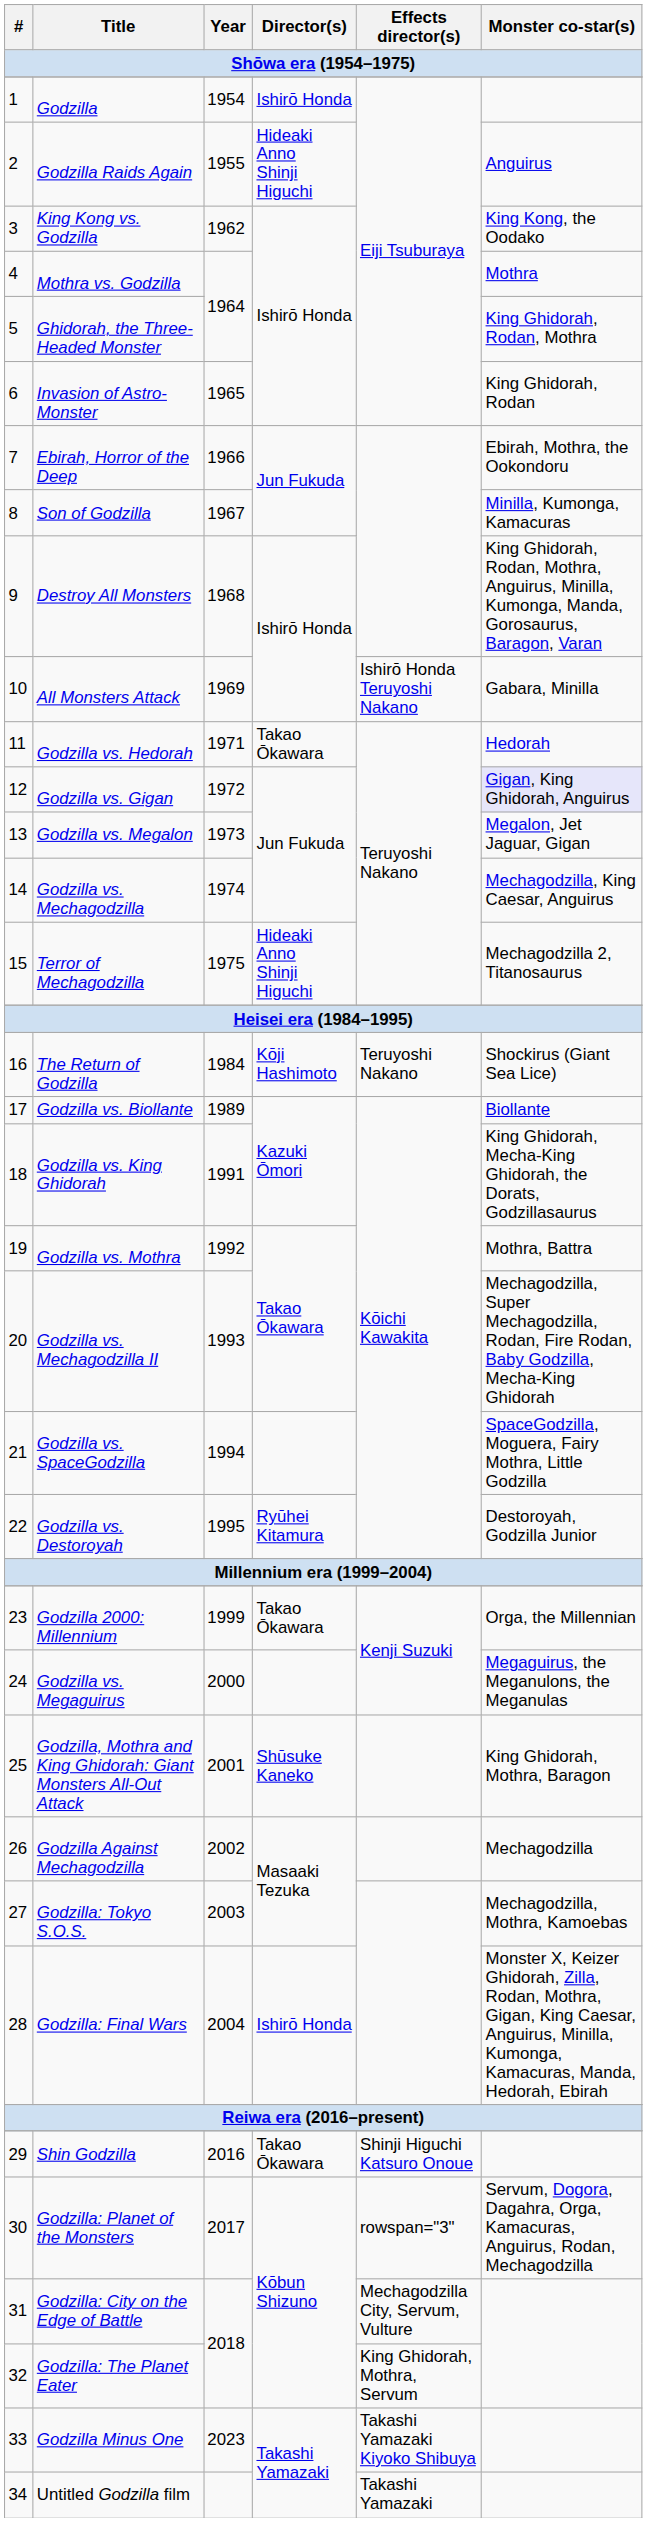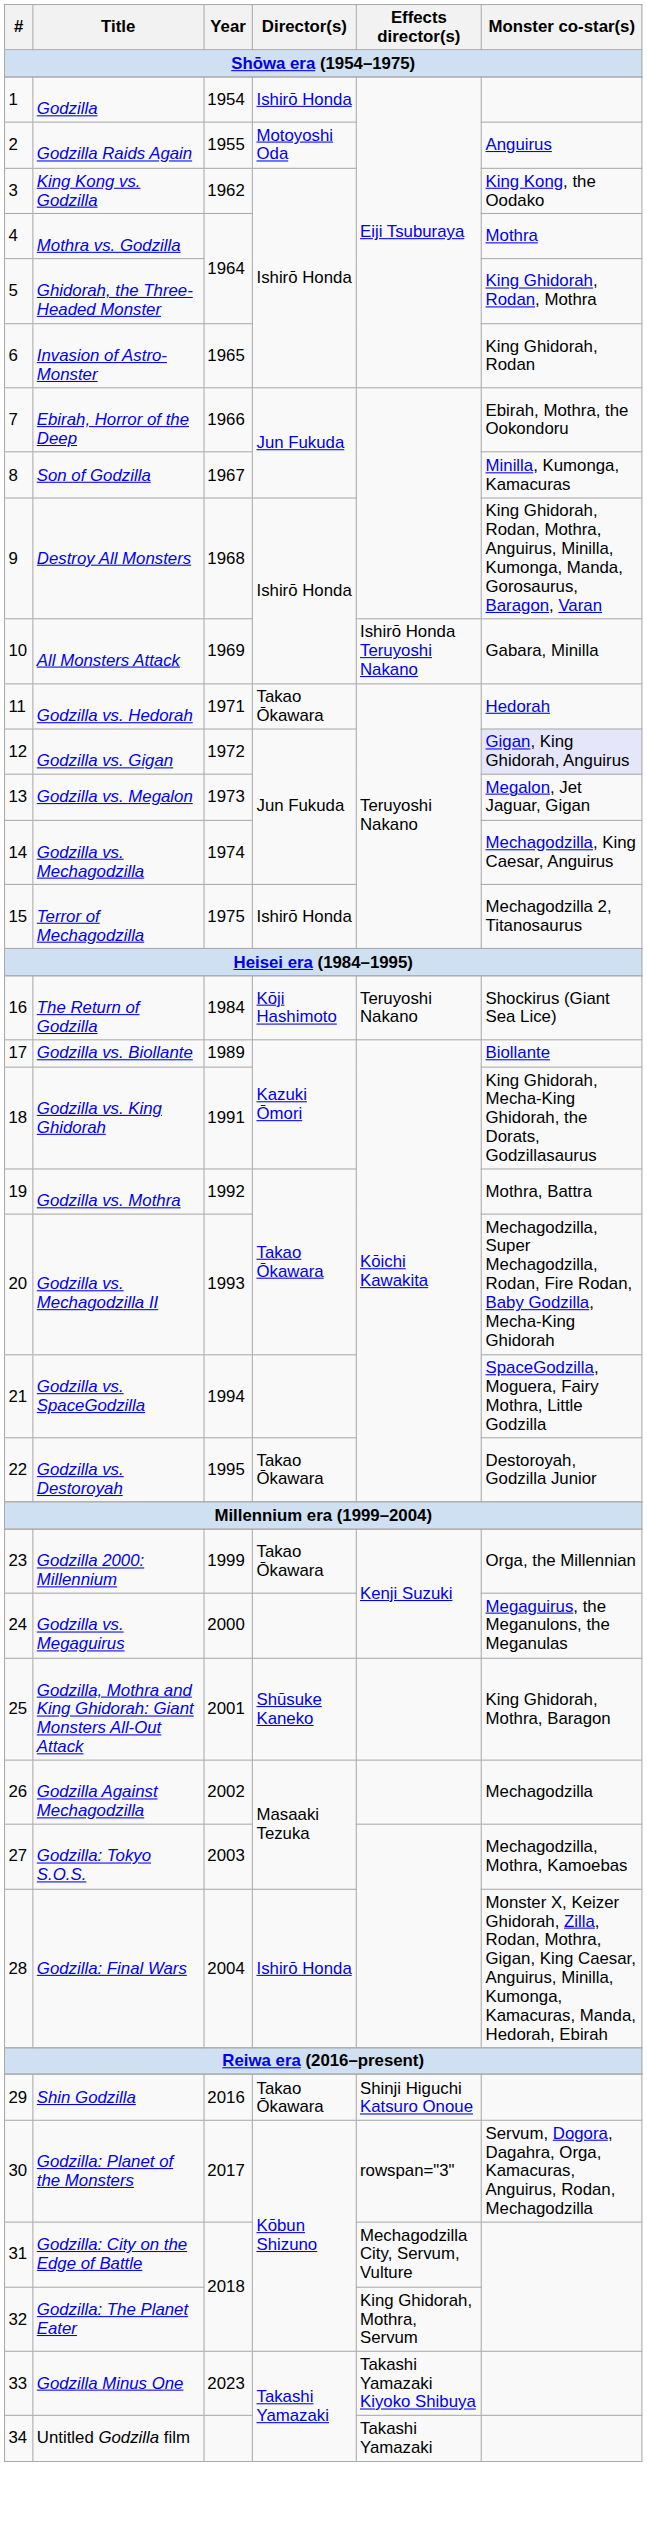(284, 163) Hideaki Anno Shinji Higuchi -> (295, 145) Motoyoshi Oda
(284, 963) Hideaki Anno Shinji Higuchi -> (304, 916) Ishirō Honda
(290, 1526) Ryūhei Kitamura -> (290, 1469) Takao Ōkawara
